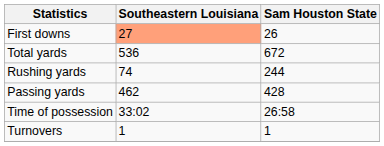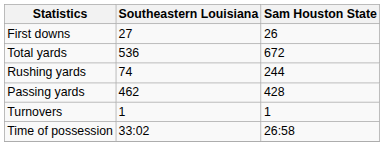(125, 33) lightsalmon background -> (125, 33) no background
rows swapped: (35, 131) <-> (60, 111)
